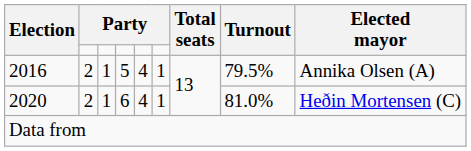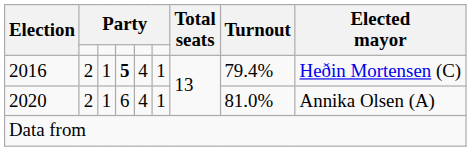(125, 70) normal -> (125, 70) bold
(249, 70) 79.5% -> (249, 70) 79.4%
(367, 70) Annika Olsen (A) -> (380, 70) Heðin Mortensen (C)
(380, 100) Heðin Mortensen (C) -> (367, 100) Annika Olsen (A)
